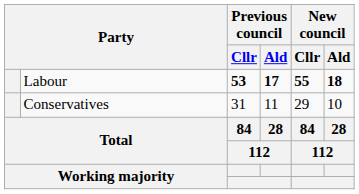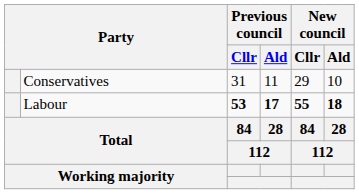rows swapped: (45, 81) <-> (66, 104)
